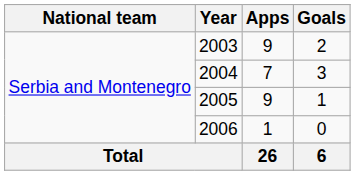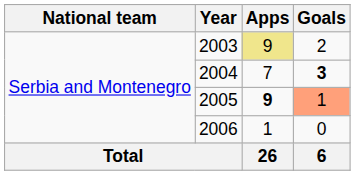(268, 45) no background -> (268, 45) khaki background
(322, 73) normal -> (322, 73) bold
(268, 101) normal -> (268, 101) bold
(322, 101) no background -> (322, 101) lightsalmon background
